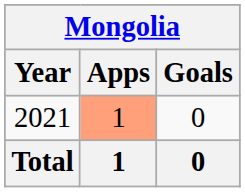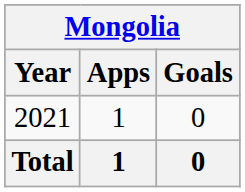(119, 117) lightsalmon background -> (119, 117) no background
